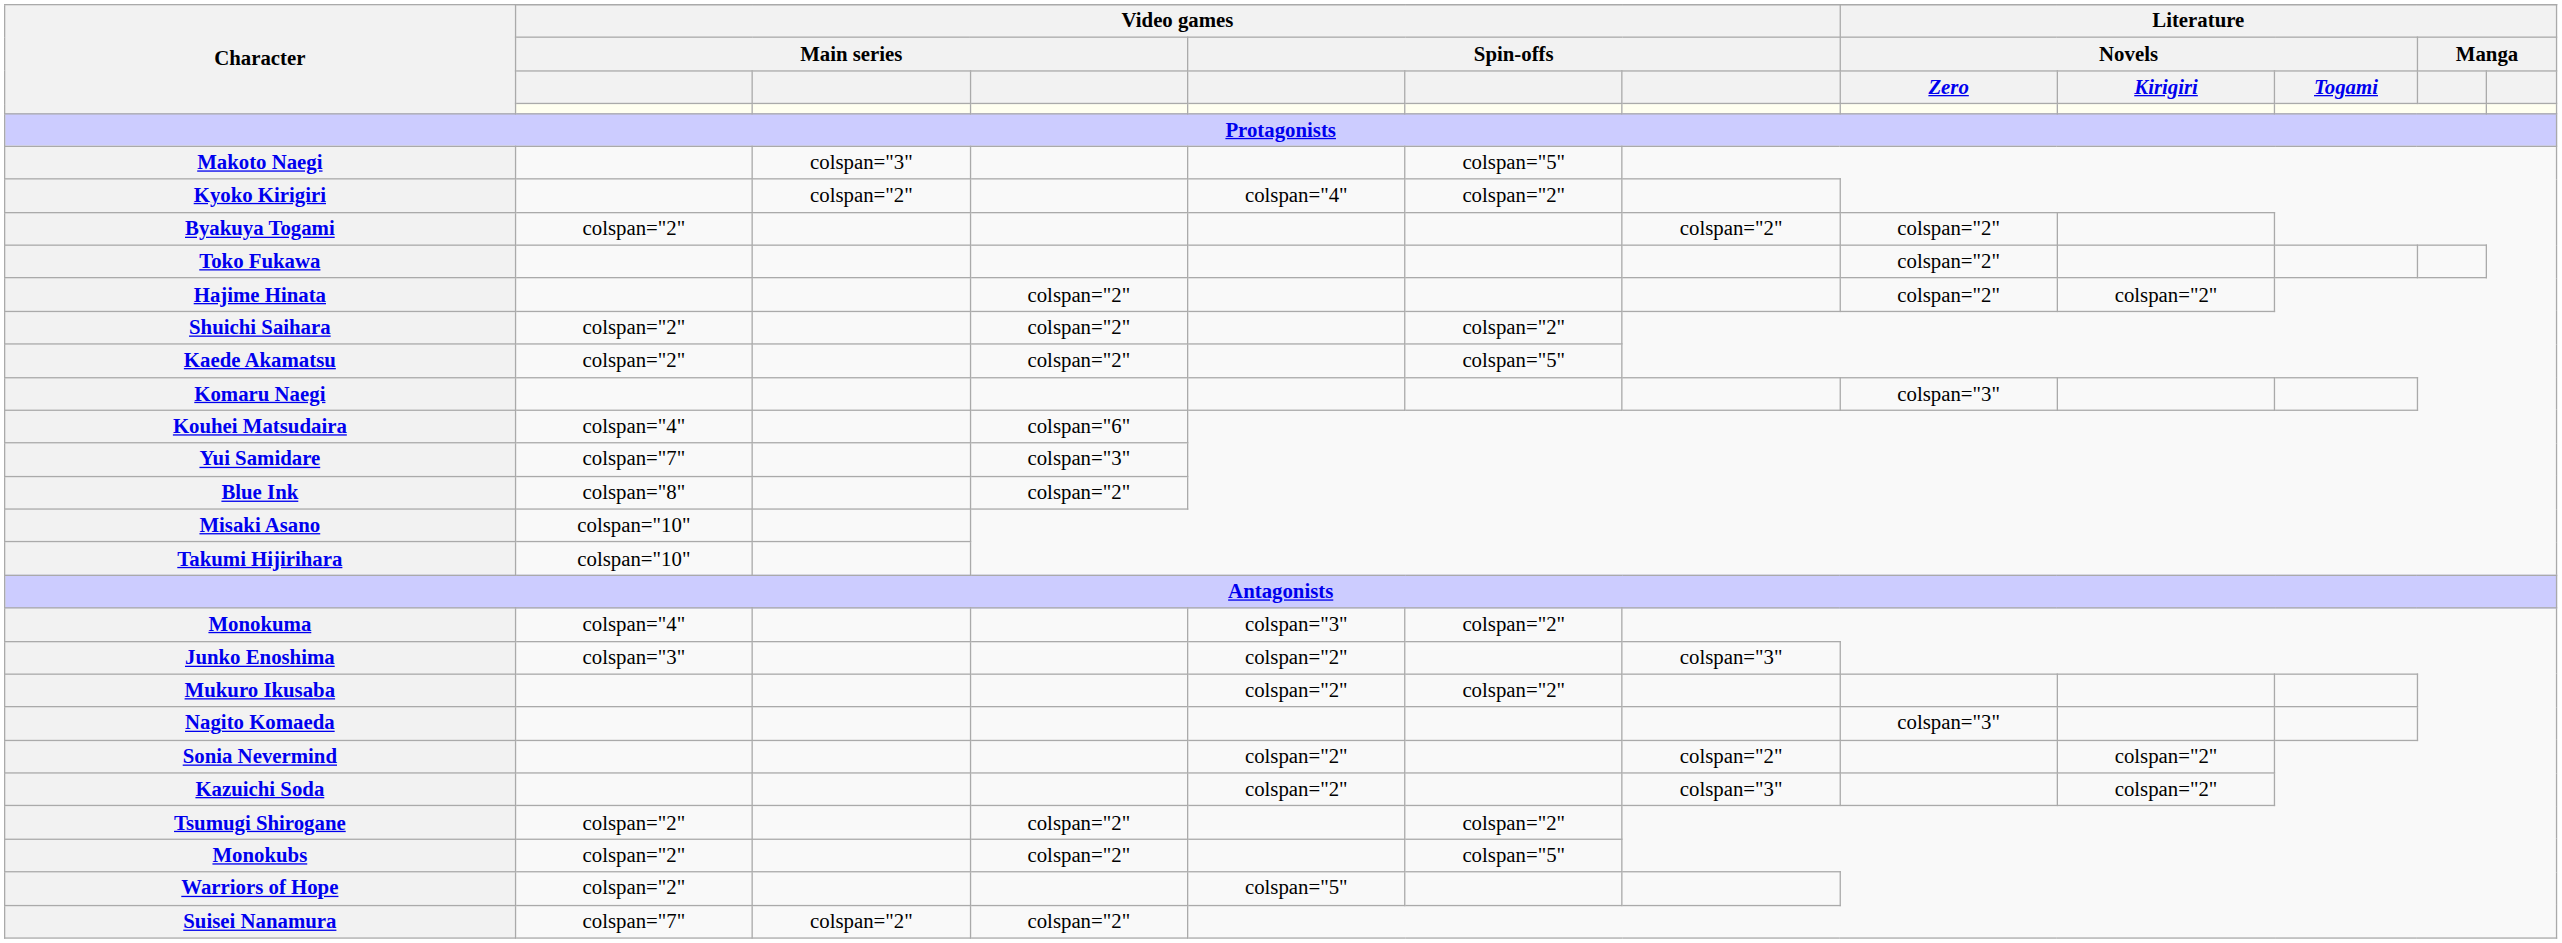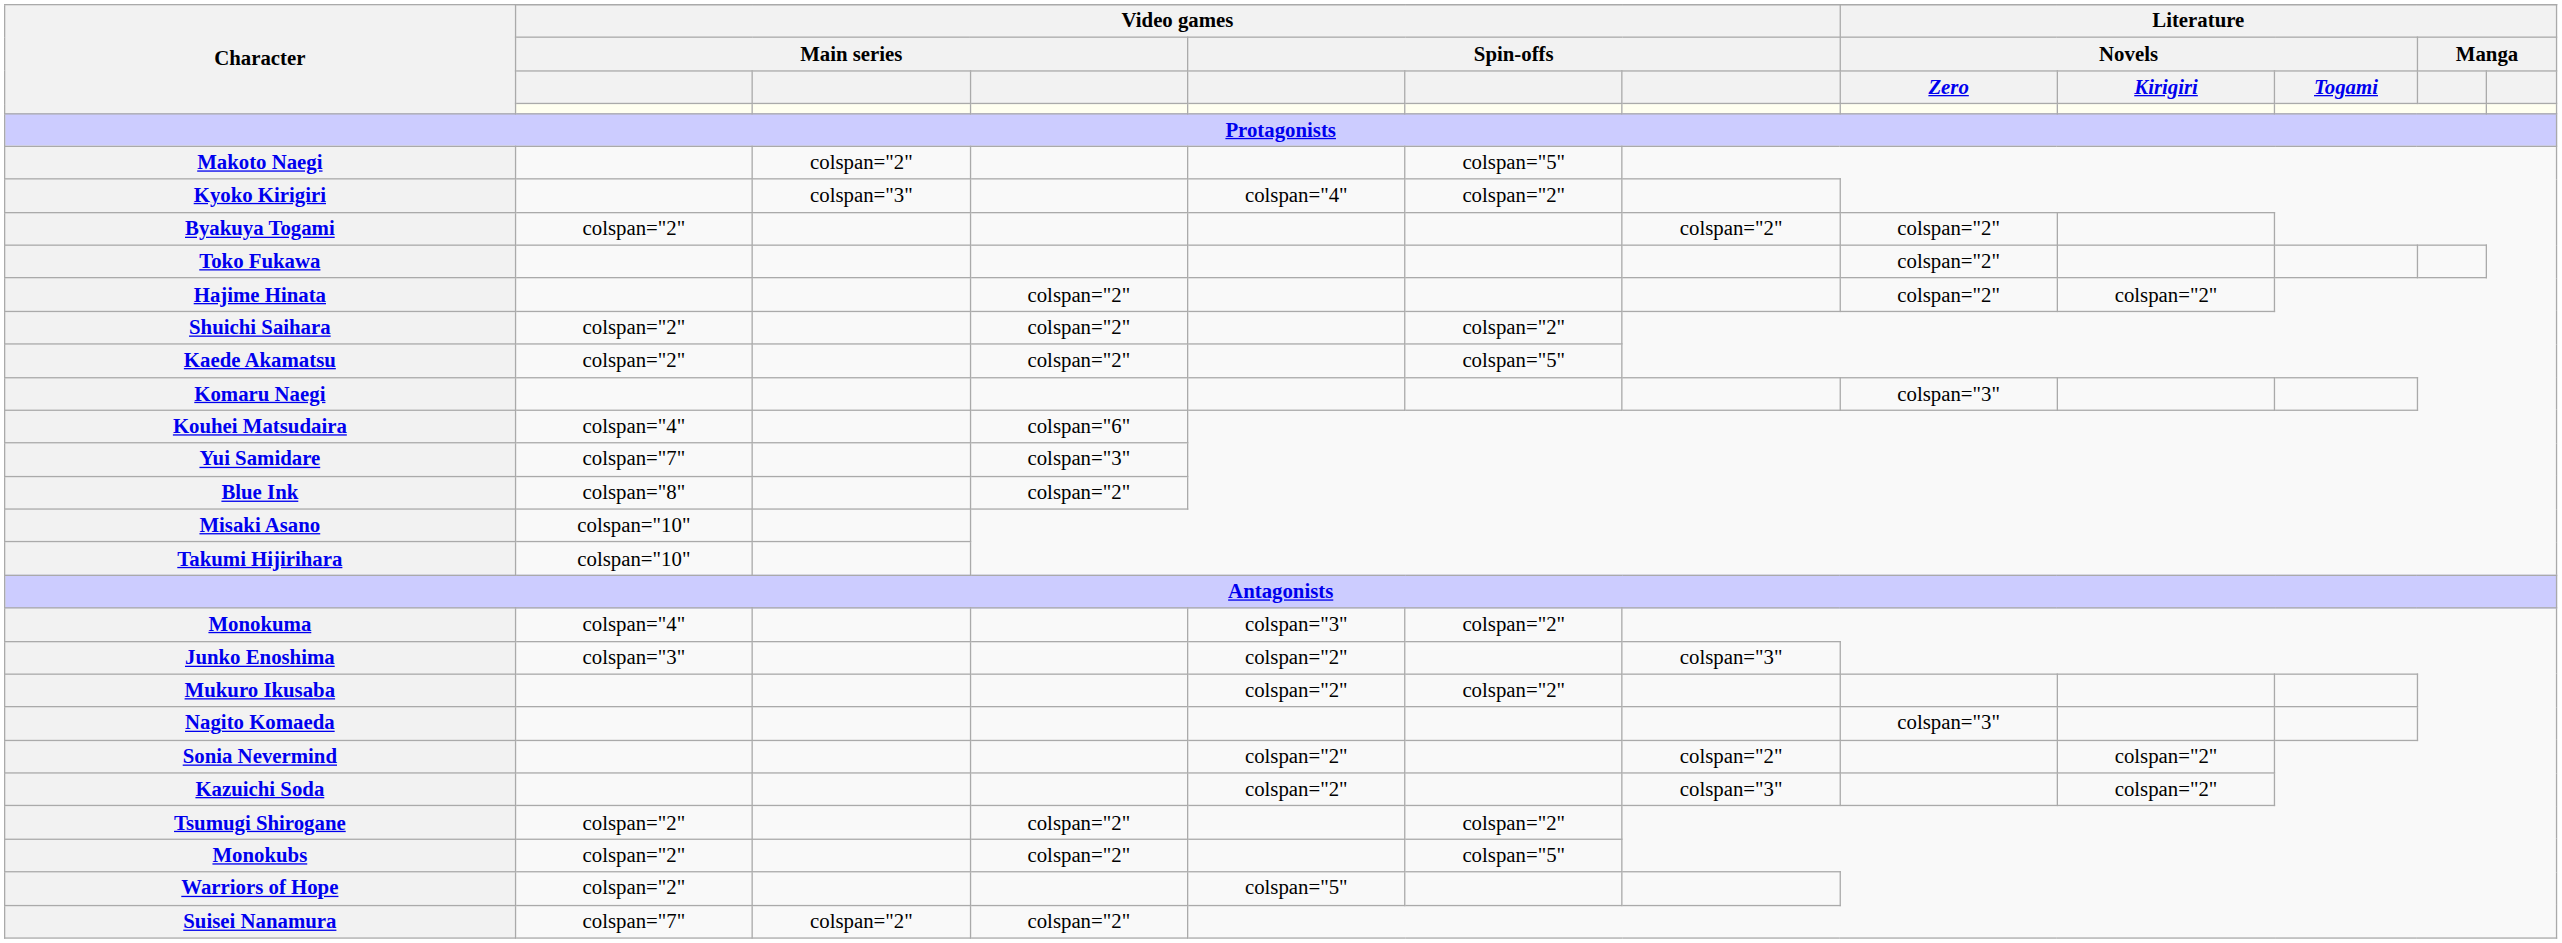(861, 162) colspan="3" -> (861, 162) colspan="2"
(861, 195) colspan="2" -> (861, 195) colspan="3"
